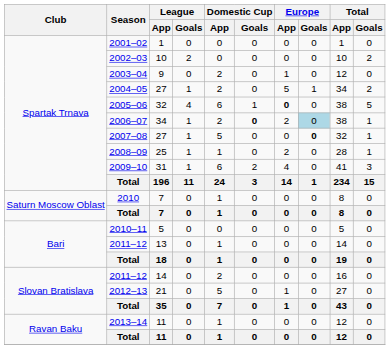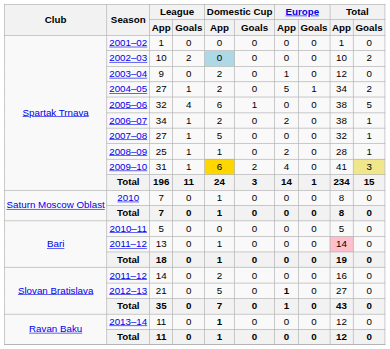(220, 58) no background -> (220, 58) lightblue background
(286, 105) bold -> (286, 105) normal
(255, 120) bold -> (255, 120) normal
(314, 120) lightblue background -> (314, 120) no background
(314, 136) bold -> (314, 136) normal
(220, 167) no background -> (220, 167) gold background
(369, 167) no background -> (369, 167) khaki background
(342, 244) no background -> (342, 244) pink background
(286, 290) normal -> (286, 290) bold
(220, 321) normal -> (220, 321) bold
